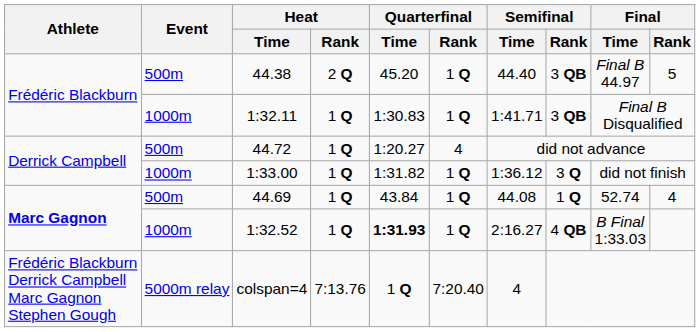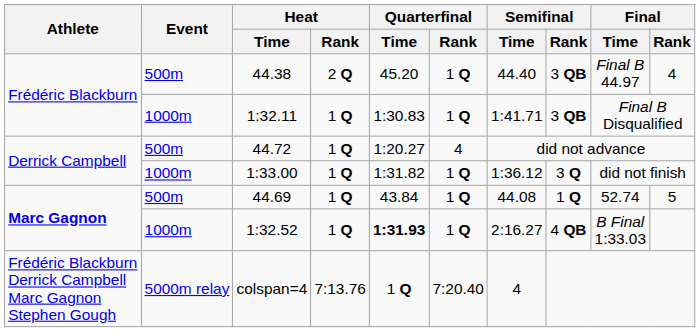(672, 74) 5 -> (672, 74) 4
(672, 197) 4 -> (672, 197) 5
